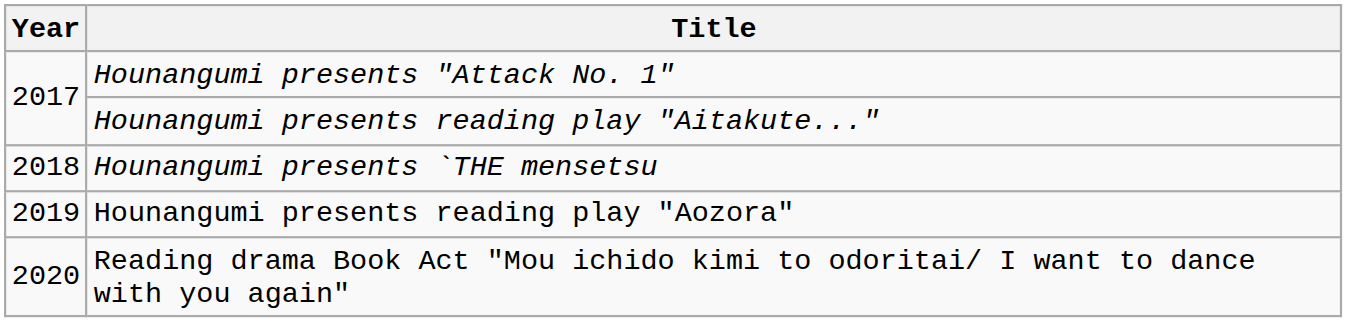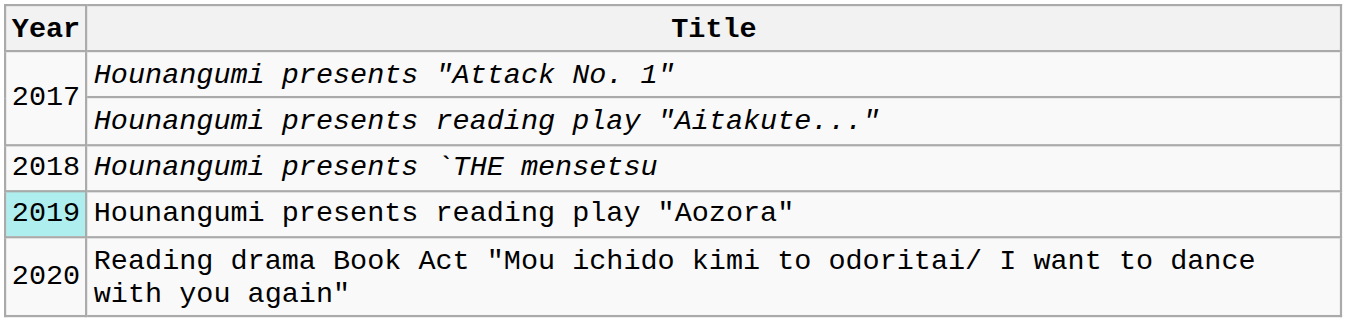(46, 214) no background -> (46, 214) paleturquoise background
